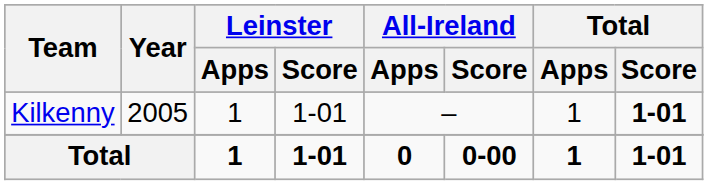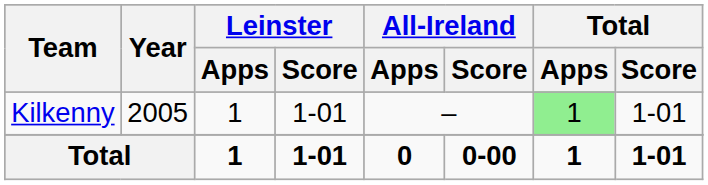(574, 112) no background -> (574, 112) lightgreen background
(659, 112) bold -> (659, 112) normal
